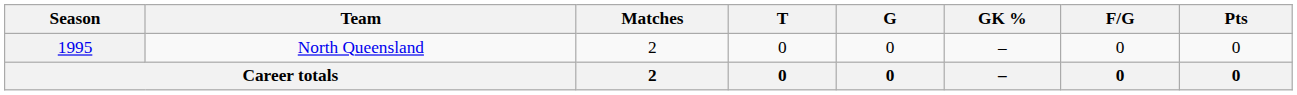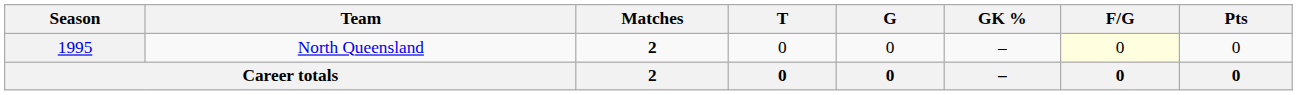(652, 47) normal -> (652, 47) bold
(1120, 47) no background -> (1120, 47) lightyellow background
